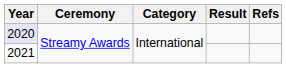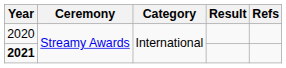(21, 33) lavender background -> (21, 33) no background
(21, 53) normal -> (21, 53) bold
